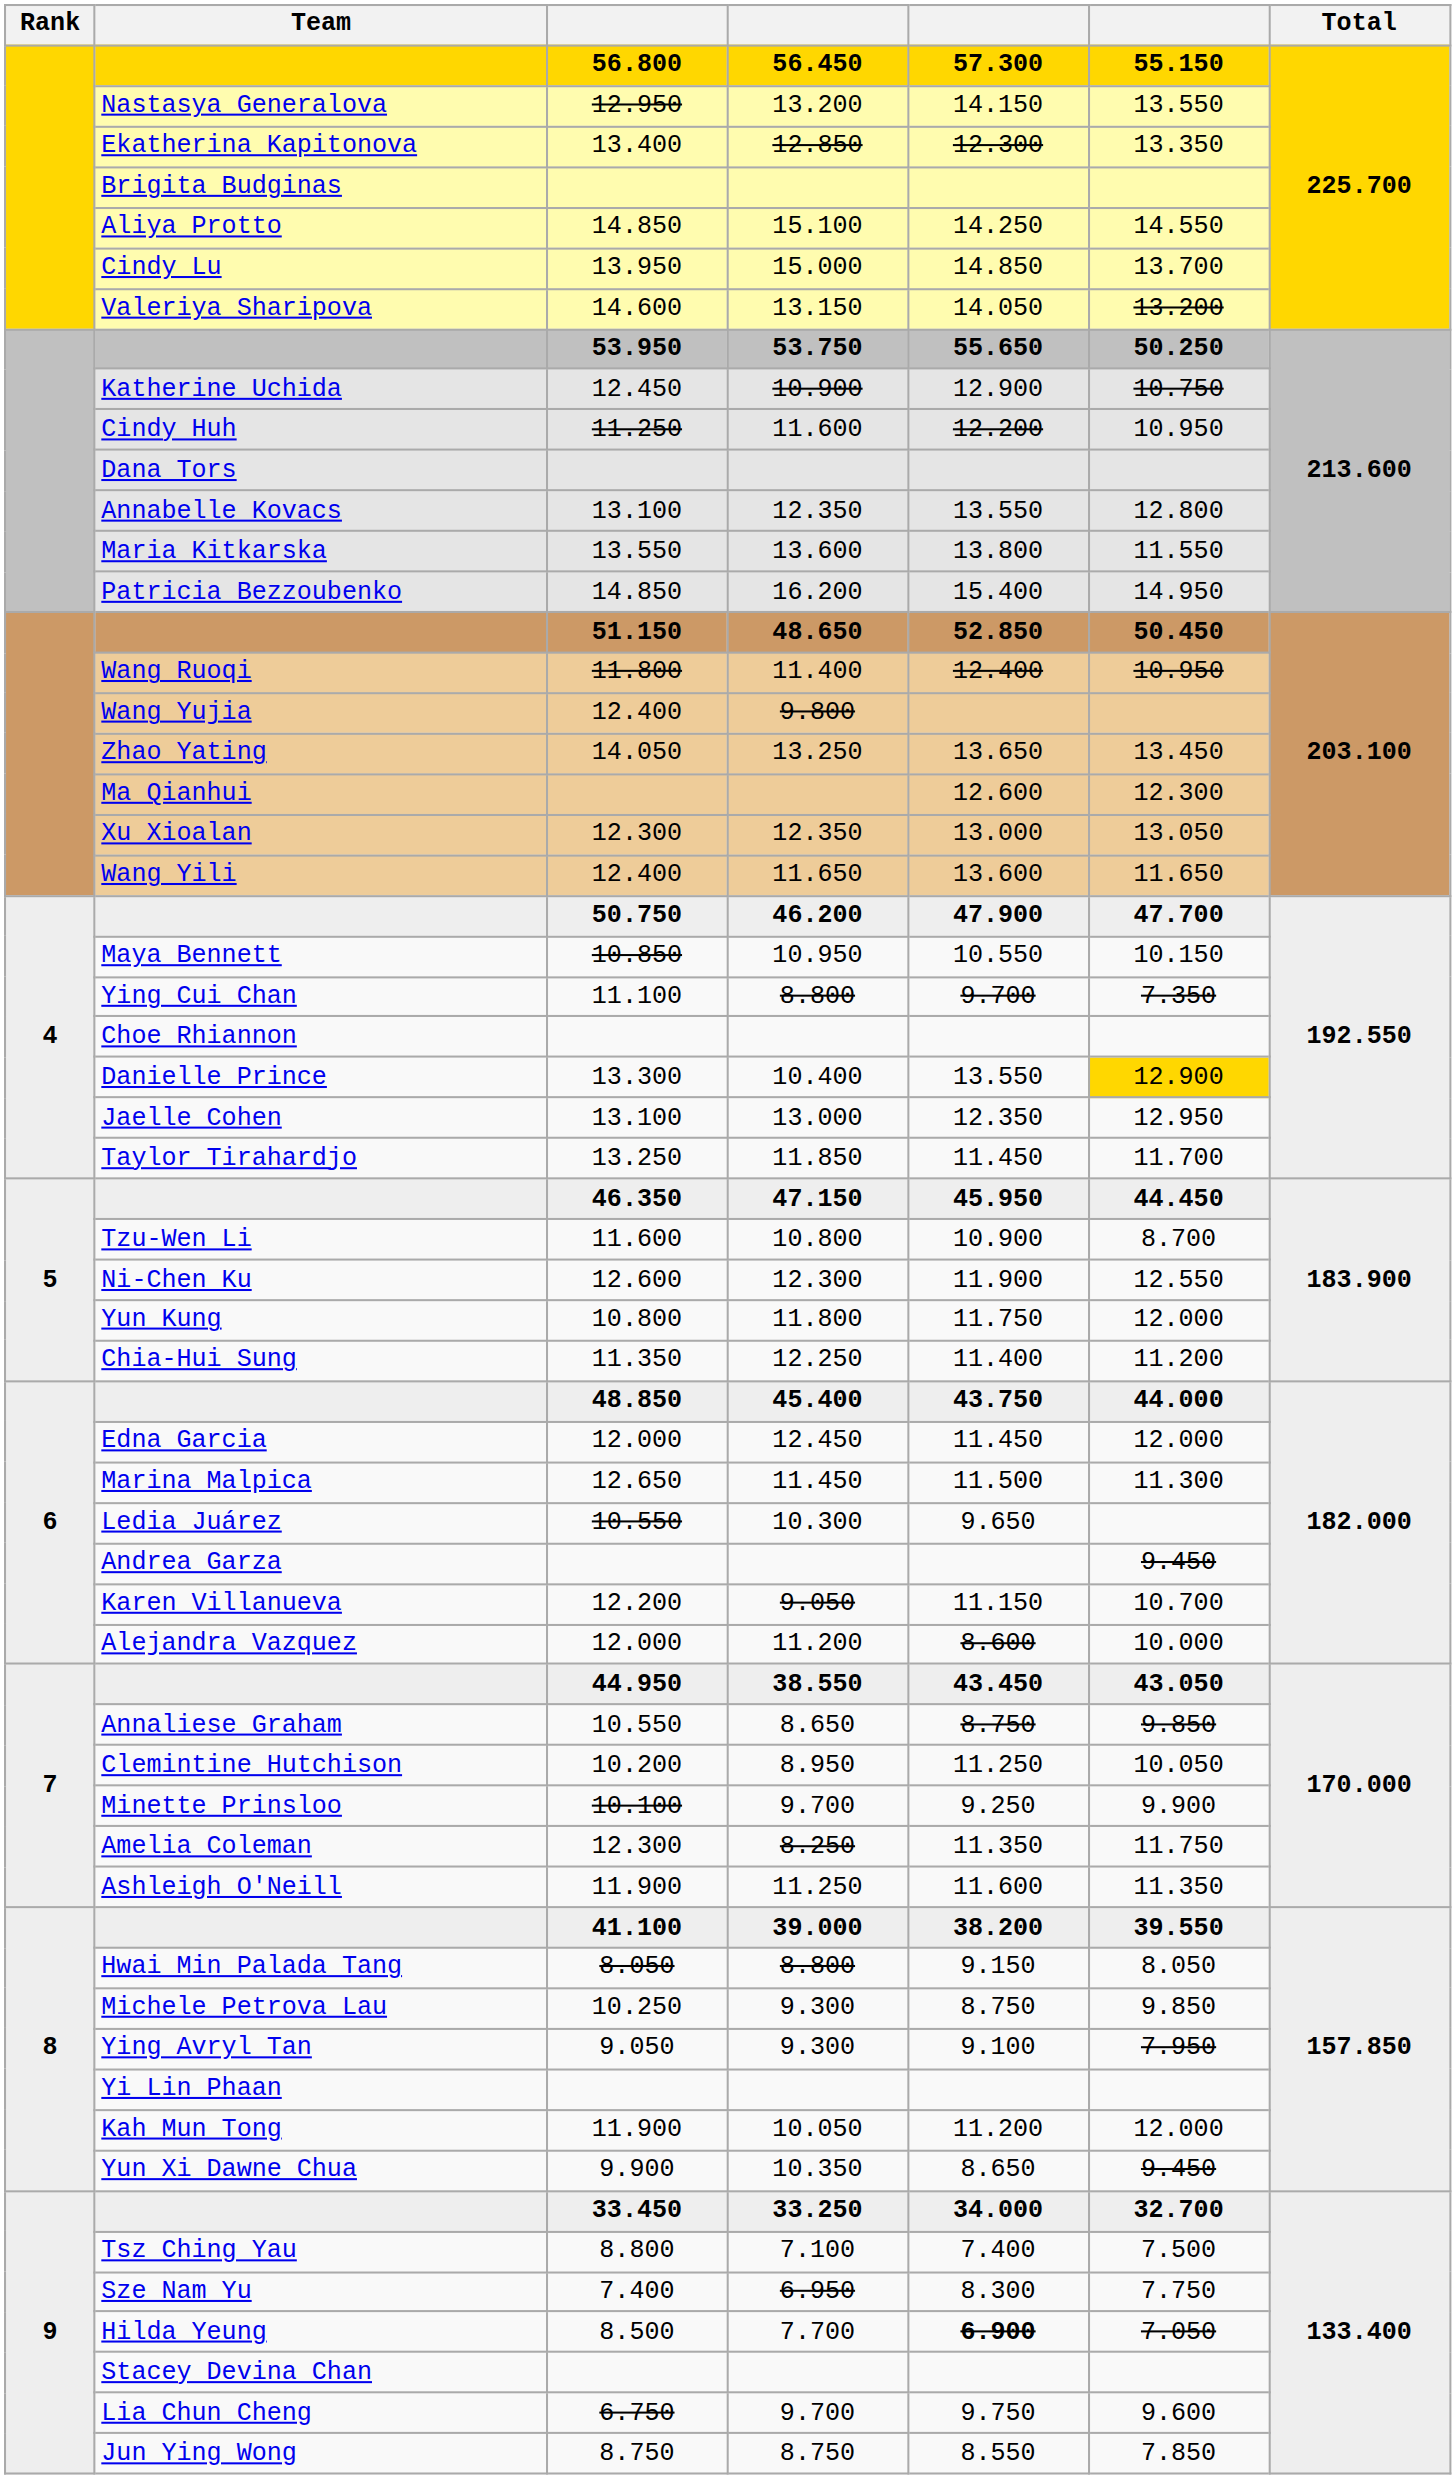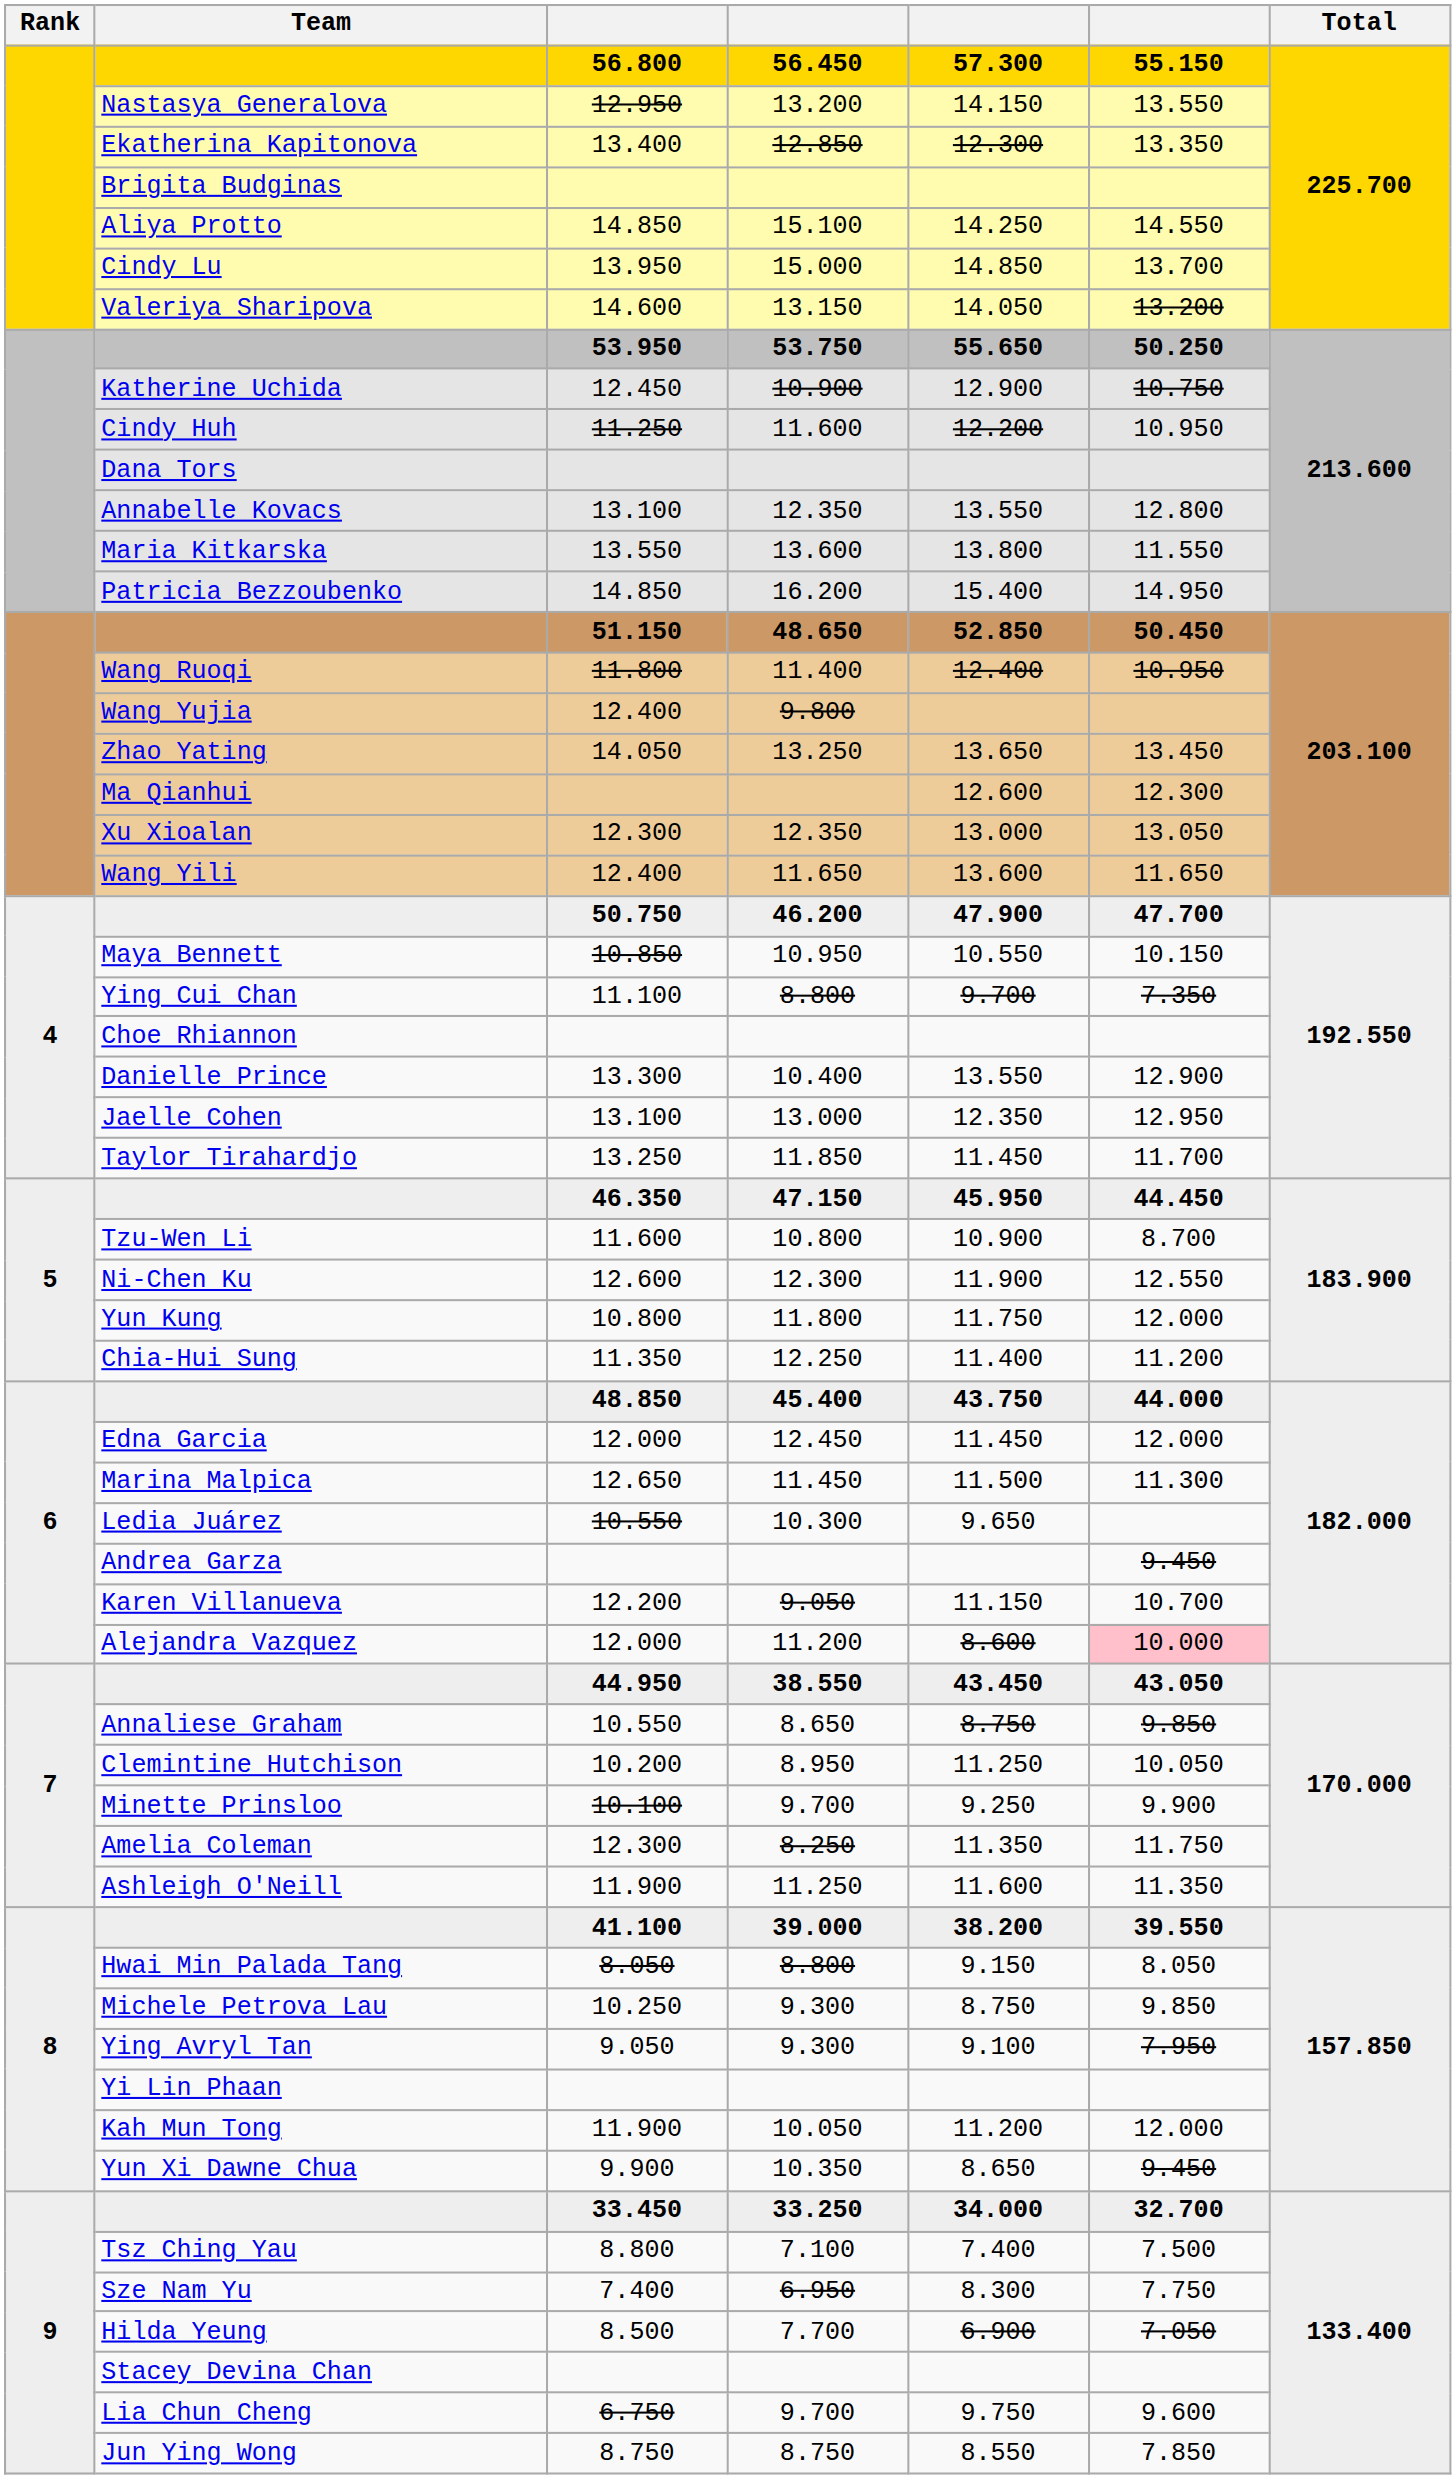(1179, 1078) gold background -> (1179, 1078) no background
(1179, 1645) no background -> (1179, 1645) pink background
(998, 2333) bold -> (998, 2333) normal
